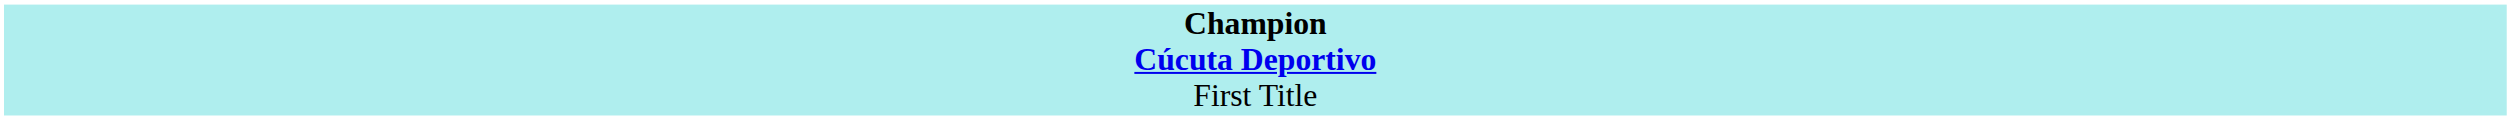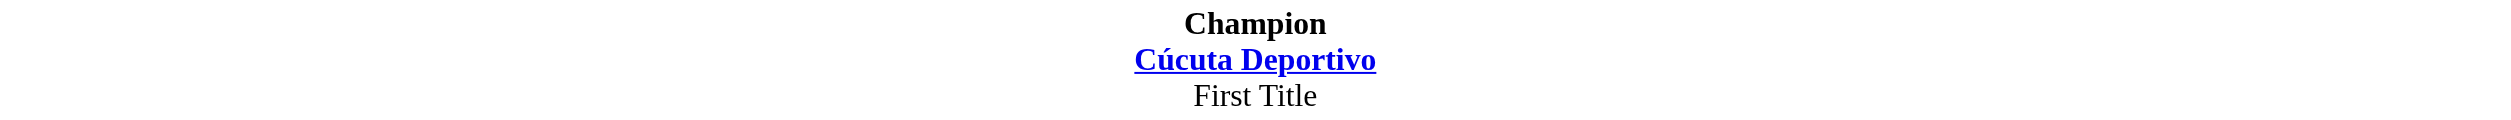(1255, 59) paleturquoise background -> (1255, 59) no background
